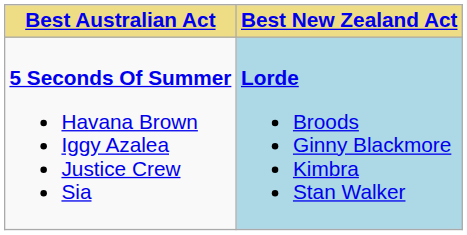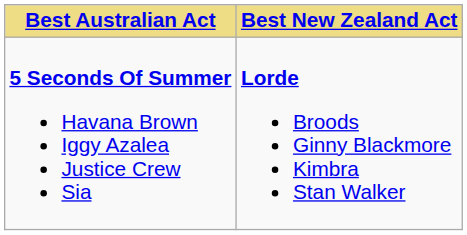(349, 135) lightblue background -> (349, 135) no background
